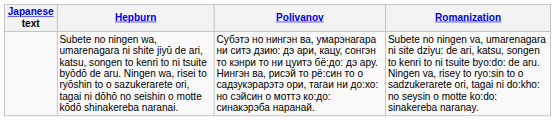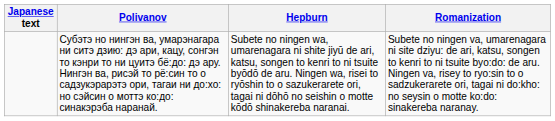columns swapped: (136, 18) <-> (300, 18)
